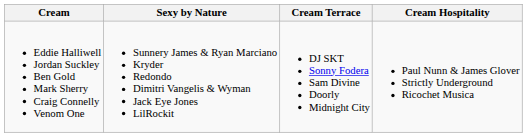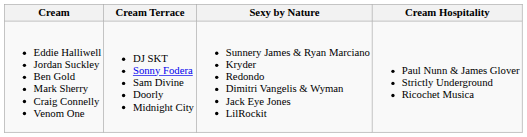columns swapped: (192, 13) <-> (326, 13)
